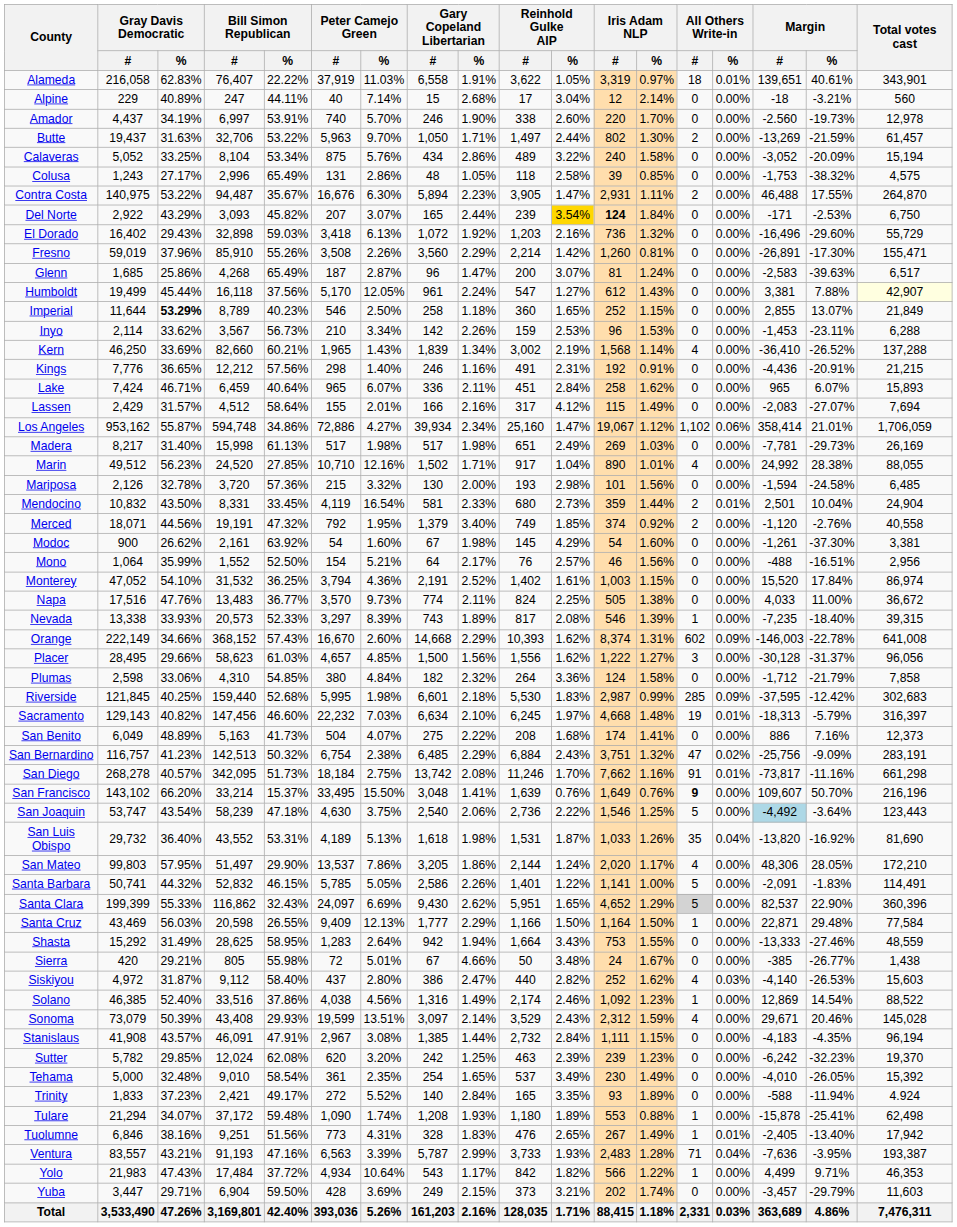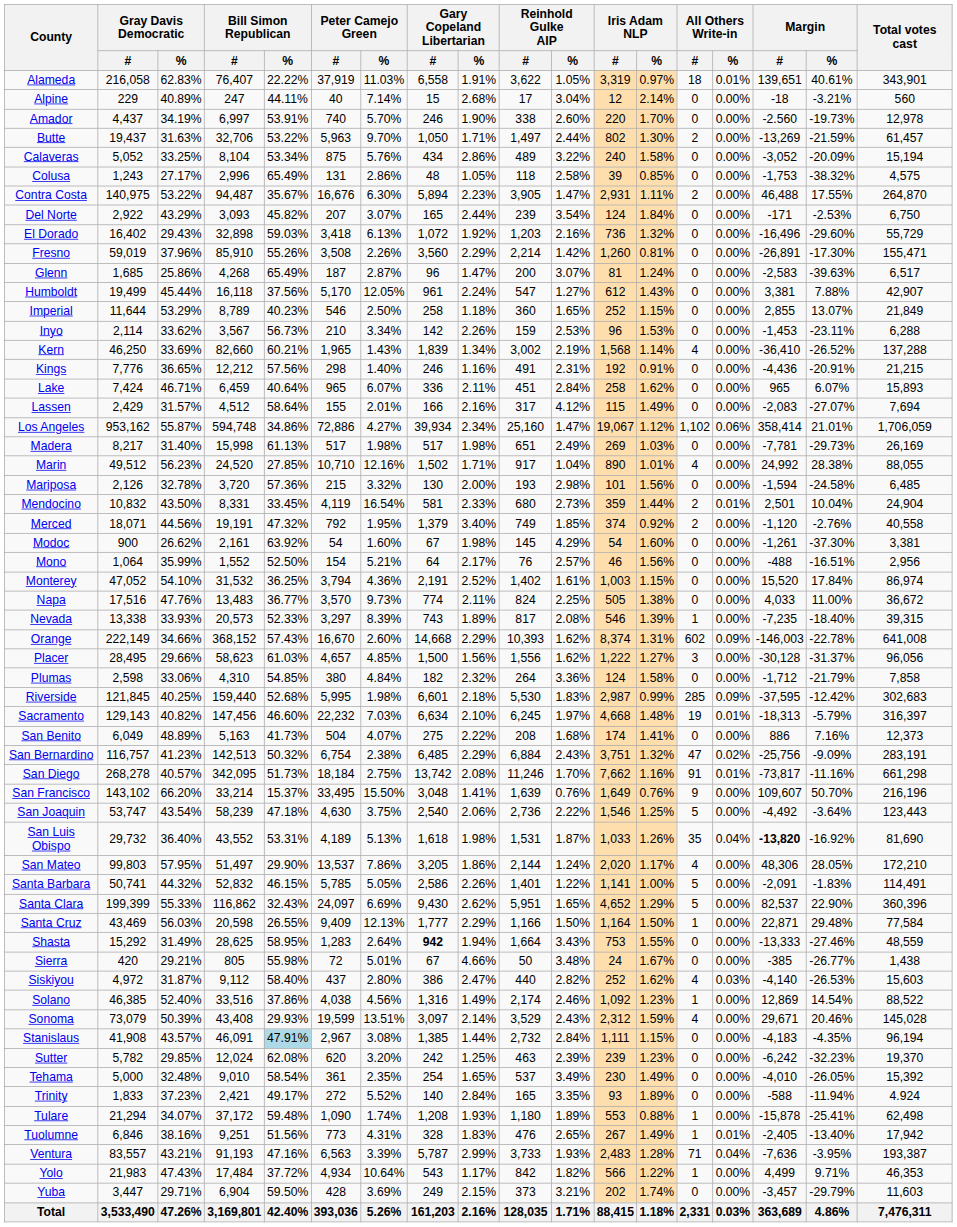(573, 215) gold background -> (573, 215) no background
(615, 215) bold -> (615, 215) normal
(905, 292) lightyellow background -> (905, 292) no background
(181, 311) bold -> (181, 311) normal
(695, 793) bold -> (695, 793) normal
(780, 812) lightblue background -> (780, 812) no background
(780, 839) normal -> (780, 839) bold
(695, 903) lightgrey background -> (695, 903) no background
(433, 942) normal -> (433, 942) bold
(288, 1038) no background -> (288, 1038) lightblue background
